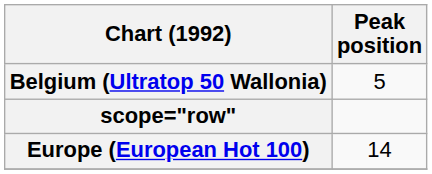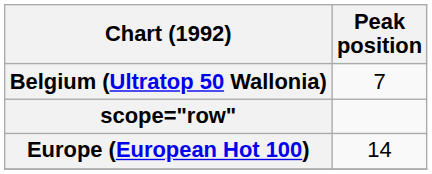(380, 81) 5 -> (380, 81) 7
